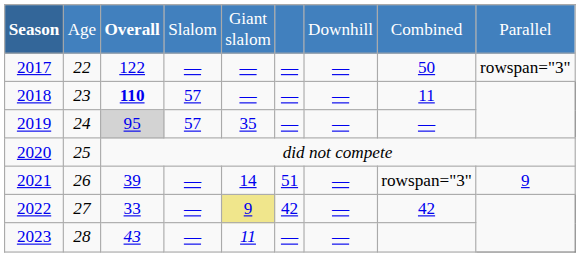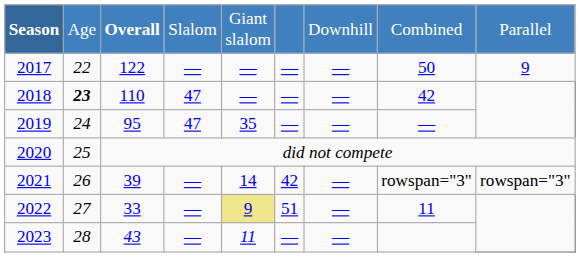(525, 67) rowspan="3" -> (525, 67) 9
(82, 95) normal -> (82, 95) bold
(132, 95) bold -> (132, 95) normal
(192, 95) 57 -> (192, 95) 47
(427, 95) 11 -> (427, 95) 42
(132, 124) lightgrey background -> (132, 124) no background
(192, 124) 57 -> (192, 124) 47
(290, 180) 51 -> (290, 180) 42
(525, 180) 9 -> (525, 180) rowspan="3"
(290, 209) 42 -> (290, 209) 51
(427, 209) 42 -> (427, 209) 11
